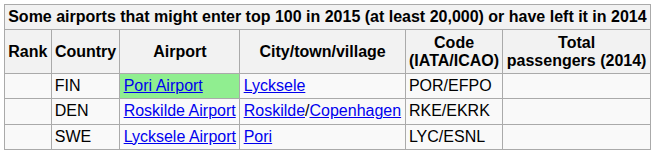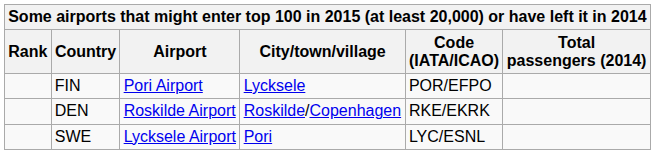(163, 85) lightgreen background -> (163, 85) no background
